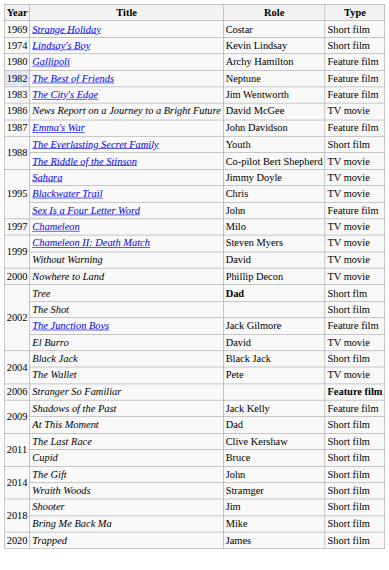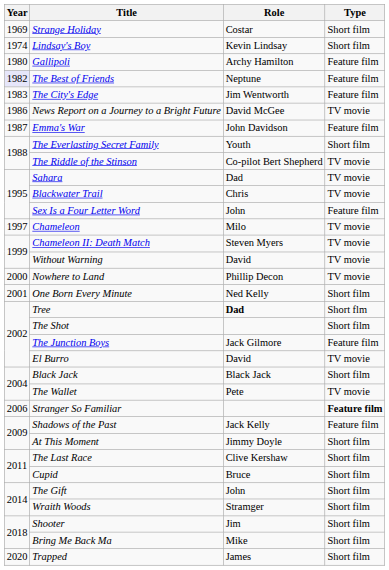(254, 177) Jimmy Doyle -> (234, 177) Dad
+ row: (82, 293)
(234, 425) Dad -> (254, 441) Jimmy Doyle
